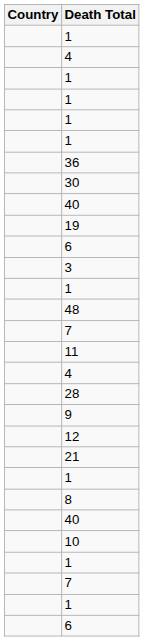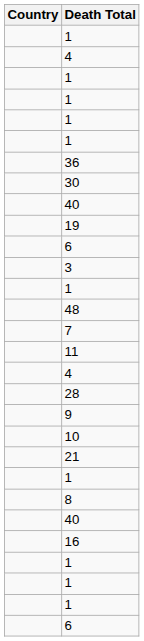(72, 436) 12 -> (72, 436) 10
(72, 541) 10 -> (72, 541) 16
(68, 583) 7 -> (68, 583) 1
